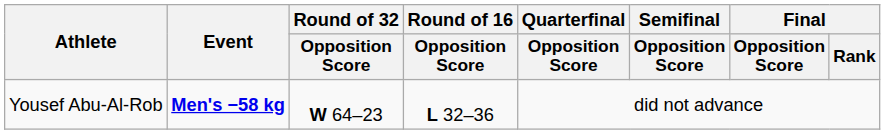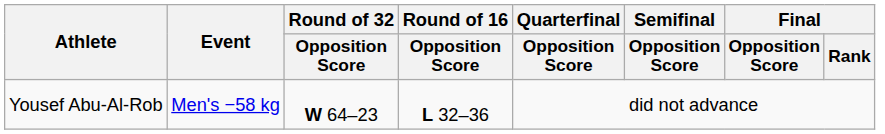(228, 105) bold -> (226, 105) normal
